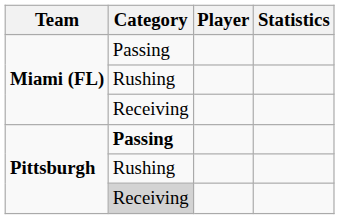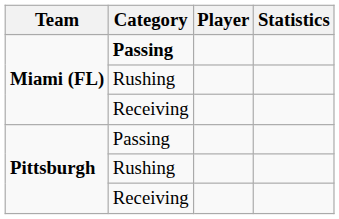(141, 49) normal -> (143, 49) bold
(143, 138) bold -> (141, 138) normal
(151, 198) lightgrey background -> (151, 198) no background
